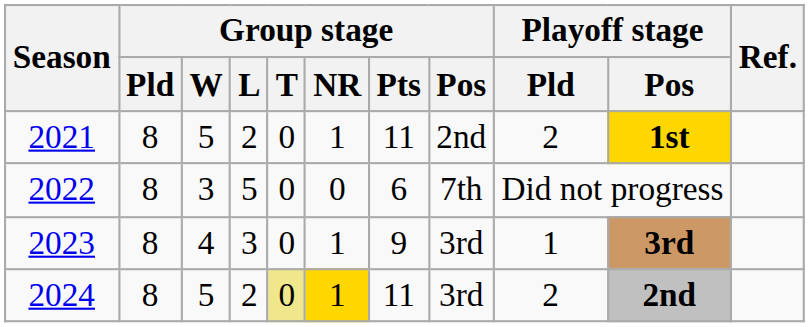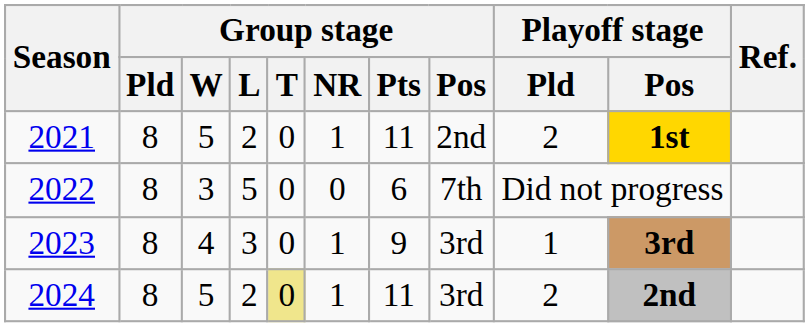(337, 294) gold background -> (337, 294) no background
